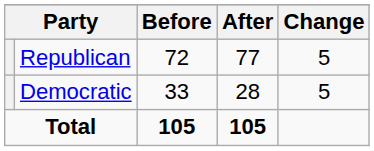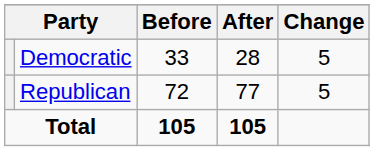rows swapped: (75, 57) <-> (76, 92)
